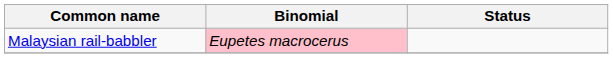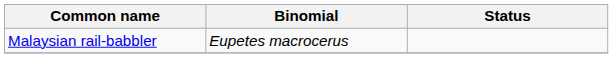(279, 40) pink background -> (279, 40) no background
